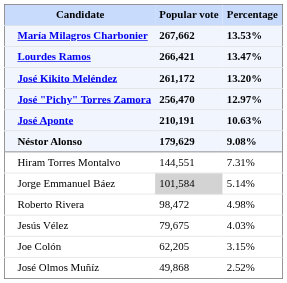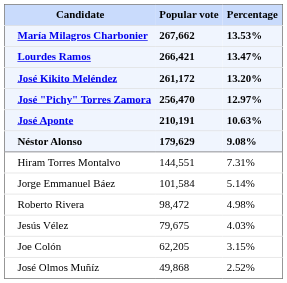(177, 183) lightgrey background -> (177, 183) no background
